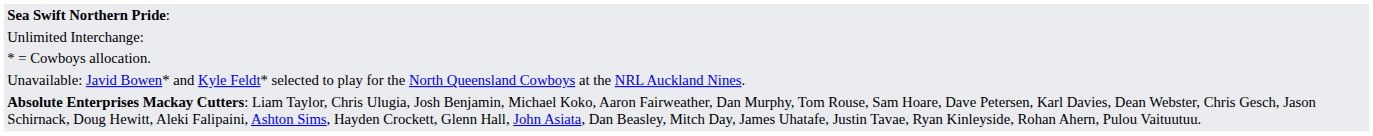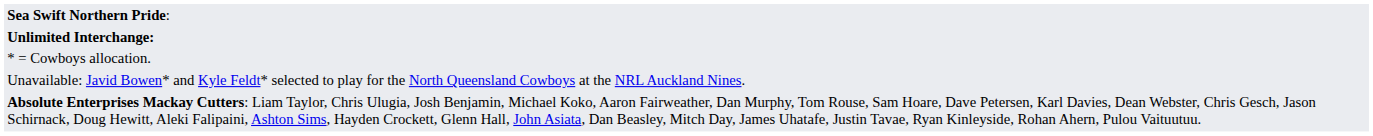(76, 37) normal -> (81, 37) bold
